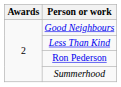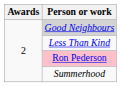(79, 27) no background -> (79, 27) lightgrey background
(79, 58) no background -> (79, 58) pink background
